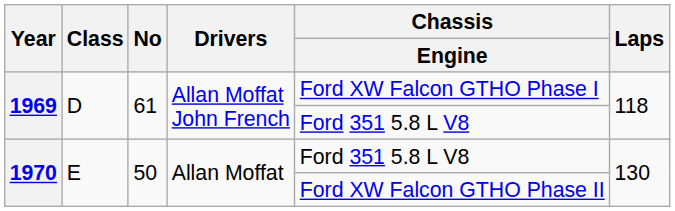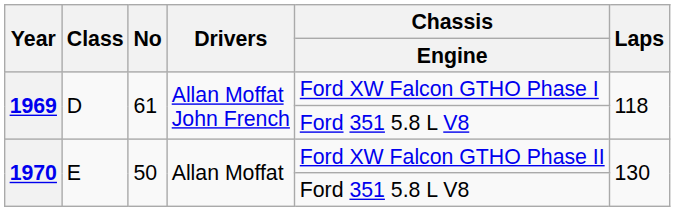(385, 156) Ford 351 5.8 L V8 -> (452, 156) Ford XW Falcon GTHO Phase II
(452, 190) Ford XW Falcon GTHO Phase II -> (385, 190) Ford 351 5.8 L V8
